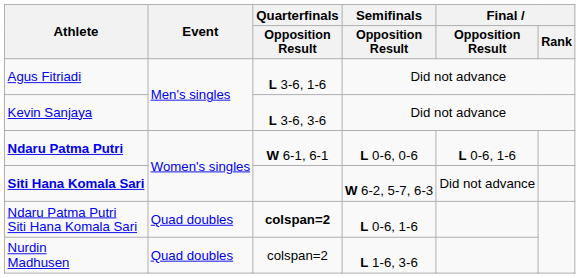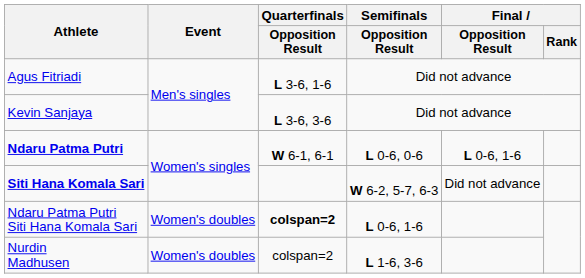(192, 220) Quad doubles -> (203, 220) Women's doubles
(192, 255) Quad doubles -> (203, 255) Women's doubles
